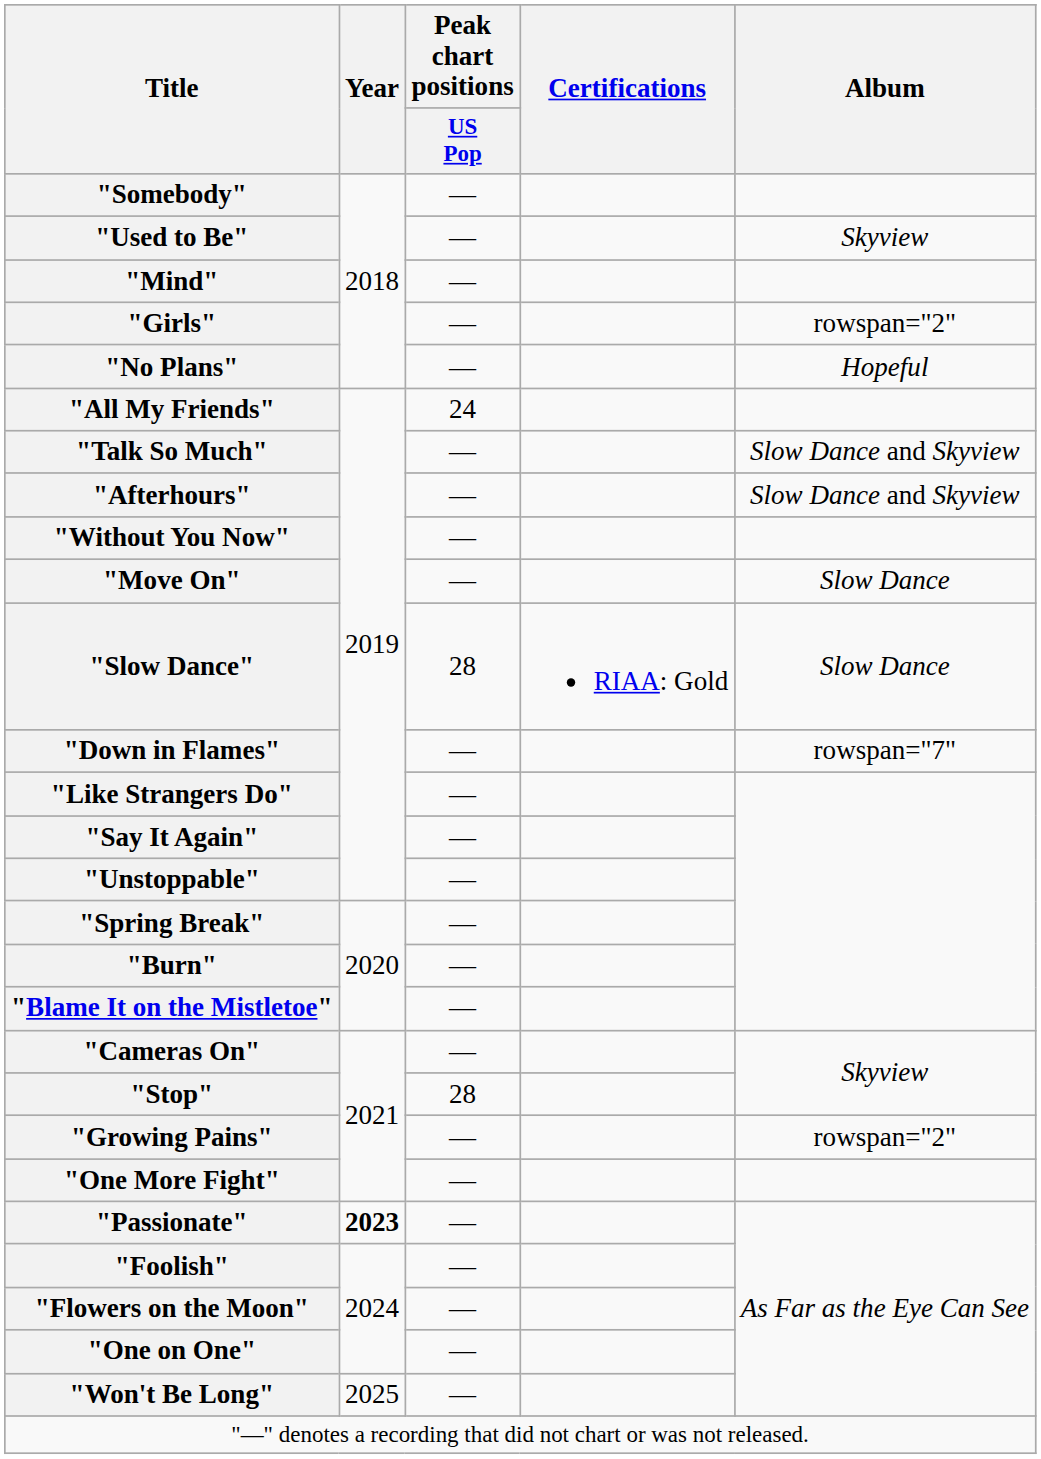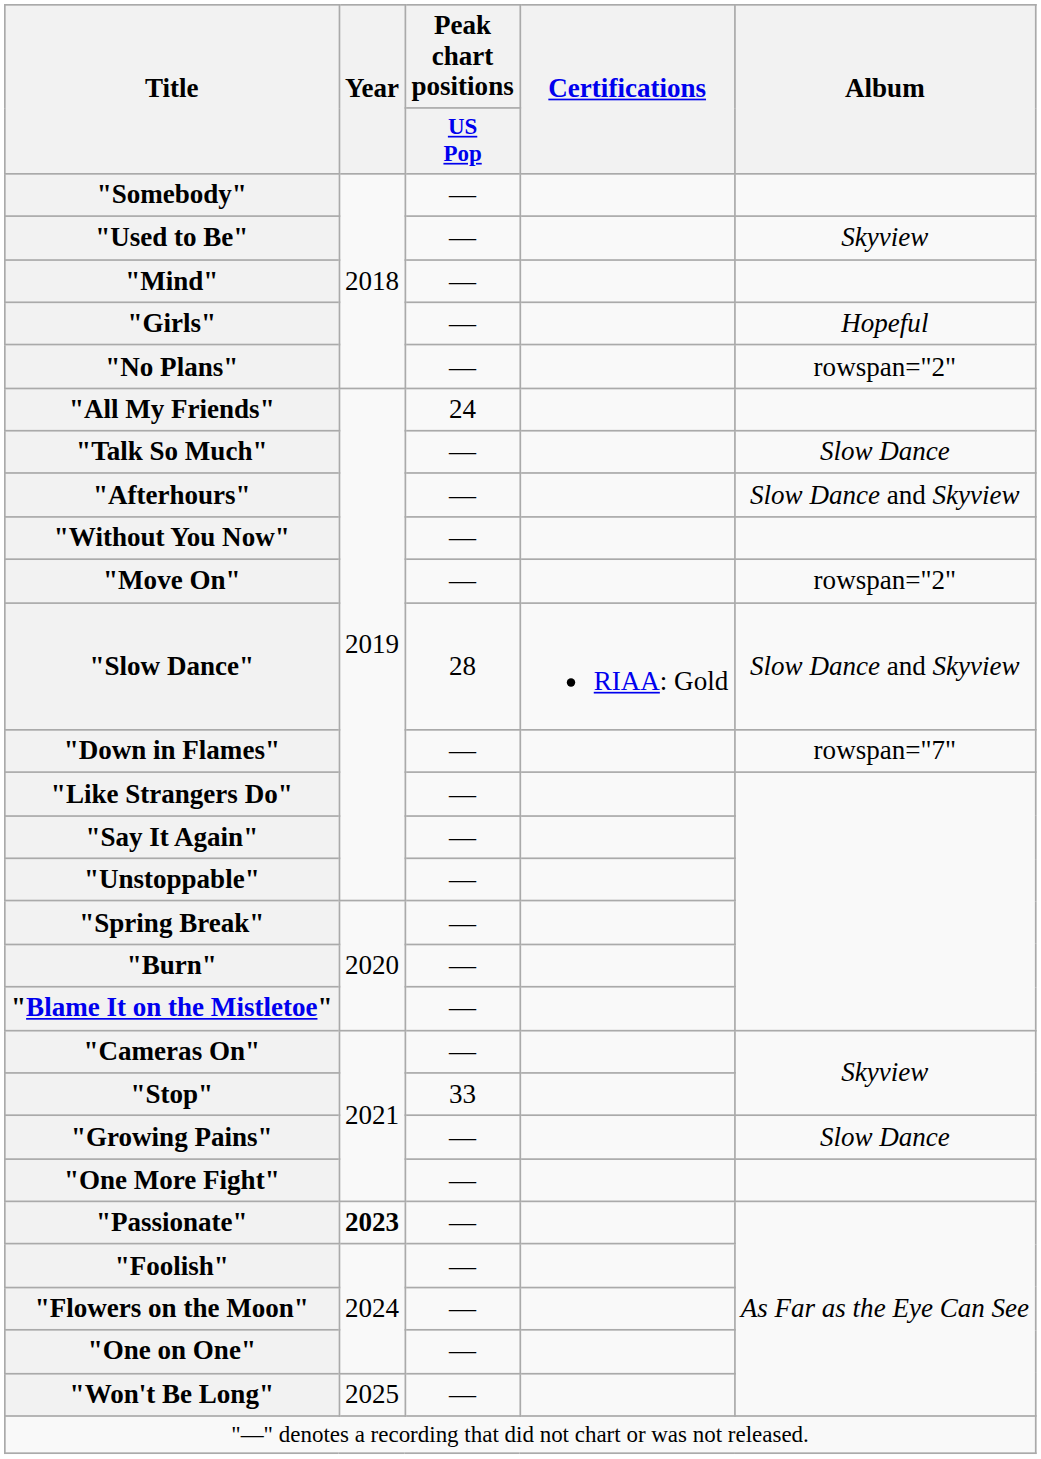(885, 323) rowspan="2" -> (885, 323) Hopeful
(885, 366) Hopeful -> (885, 366) rowspan="2"
(885, 451) Slow Dance and Skyview -> (885, 451) Slow Dance
(885, 580) Slow Dance -> (885, 580) rowspan="2"
(885, 665) Slow Dance -> (885, 665) Slow Dance and Skyview
(463, 1093) 28 -> (463, 1093) 33
(885, 1136) rowspan="2" -> (885, 1136) Slow Dance
